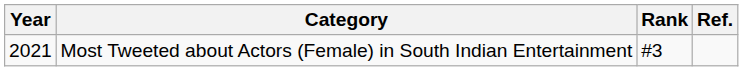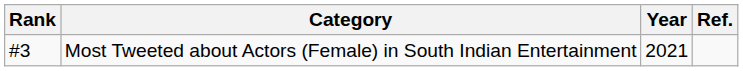columns swapped: (30, 19) <-> (665, 19)
